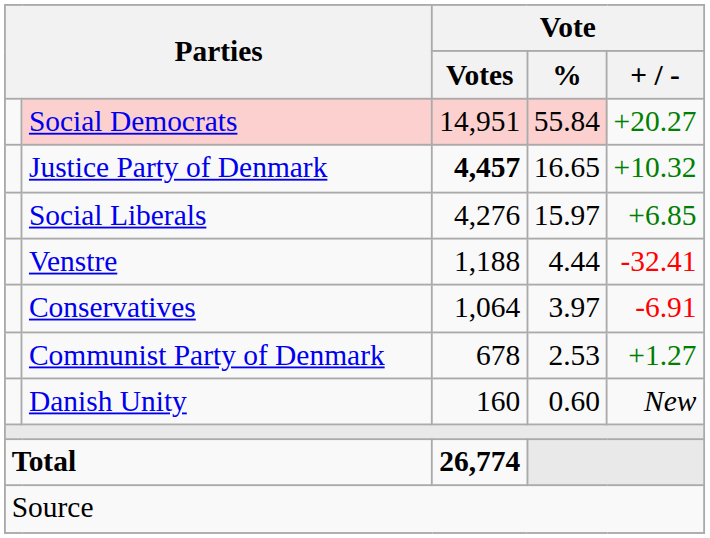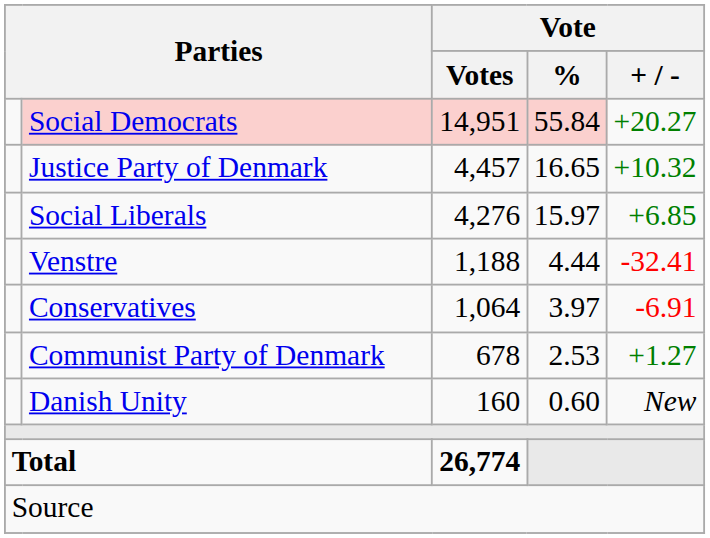(487, 167) bold -> (487, 167) normal
